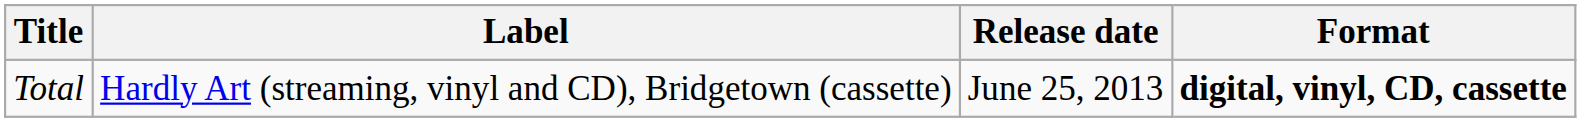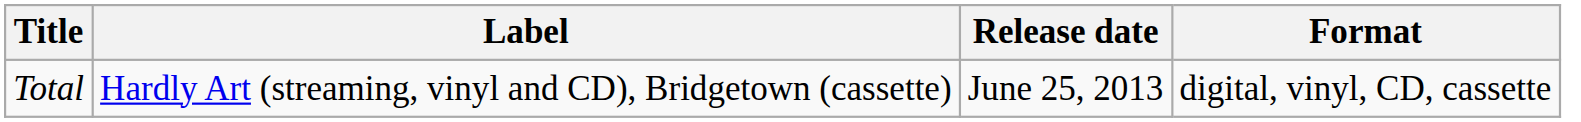(1373, 87) bold -> (1365, 87) normal
